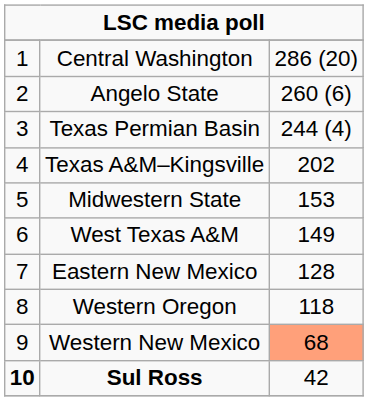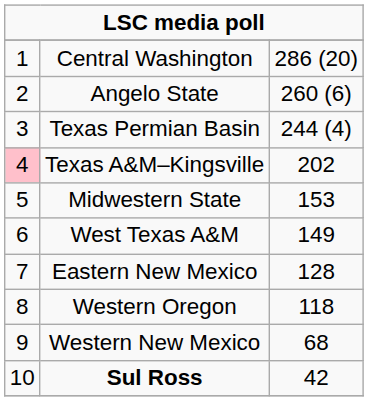(22, 164) no background -> (22, 164) pink background
(316, 342) lightsalmon background -> (316, 342) no background
(22, 377) bold -> (22, 377) normal
